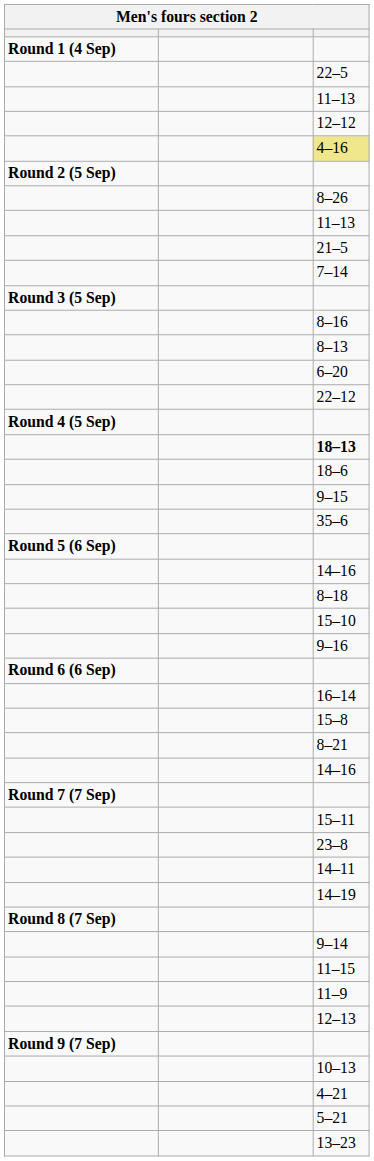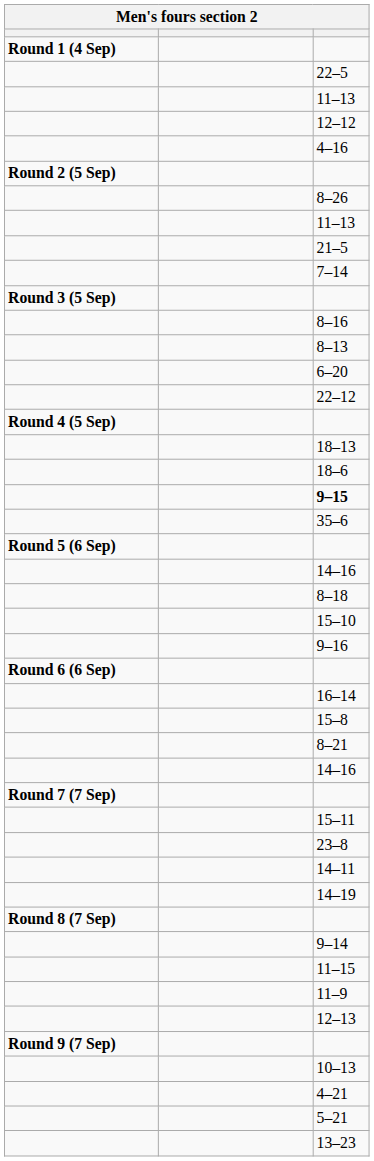(332, 148) khaki background -> (332, 148) no background
(336, 446) bold -> (336, 446) normal
(332, 496) normal -> (332, 496) bold
